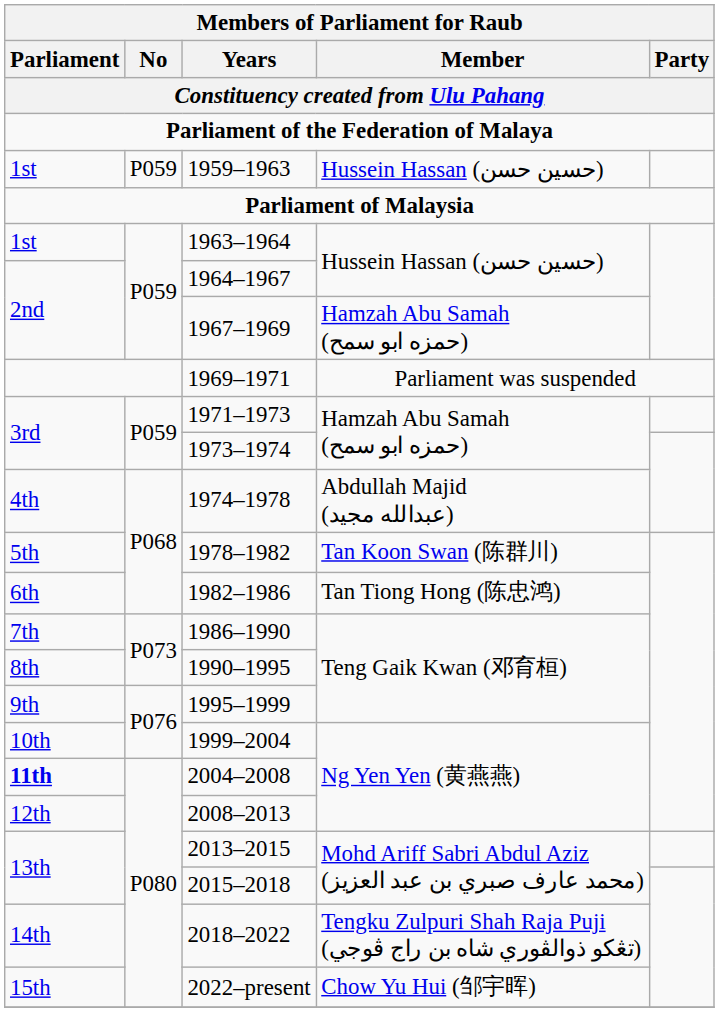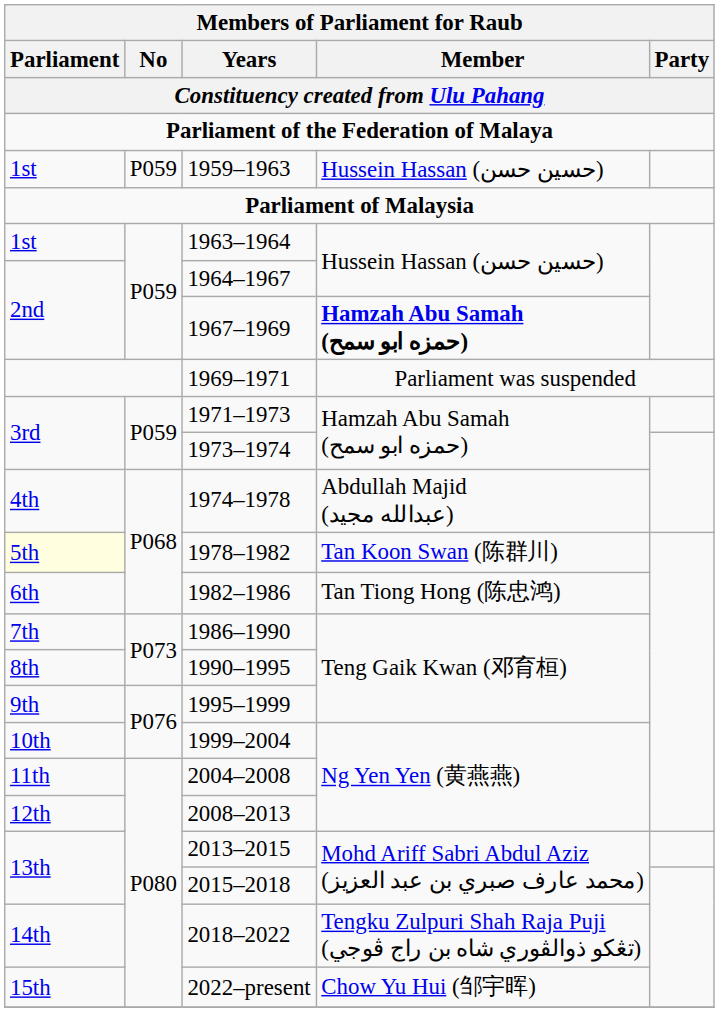(415, 327) normal -> (422, 327) bold
(25, 552) no background -> (25, 552) lightyellow background
(31, 776) bold -> (30, 776) normal
